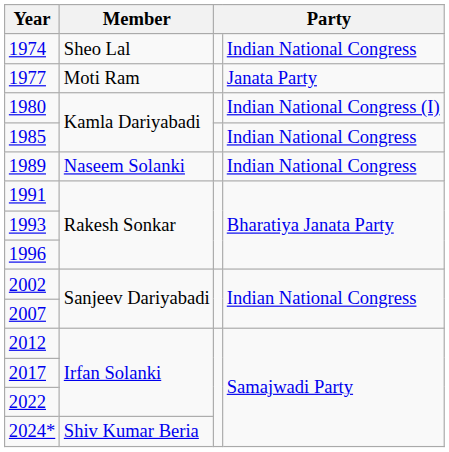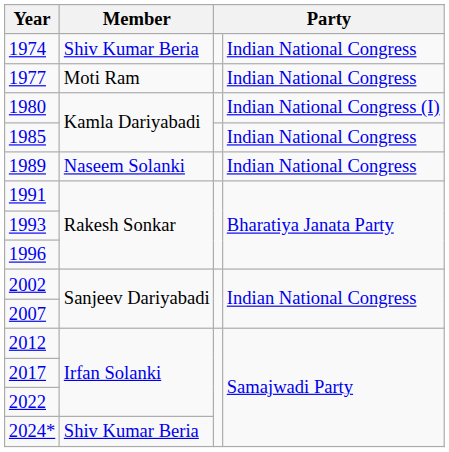(97, 48) Sheo Lal -> (131, 48) Shiv Kumar Beria
(272, 78) Janata Party -> (322, 78) Indian National Congress
